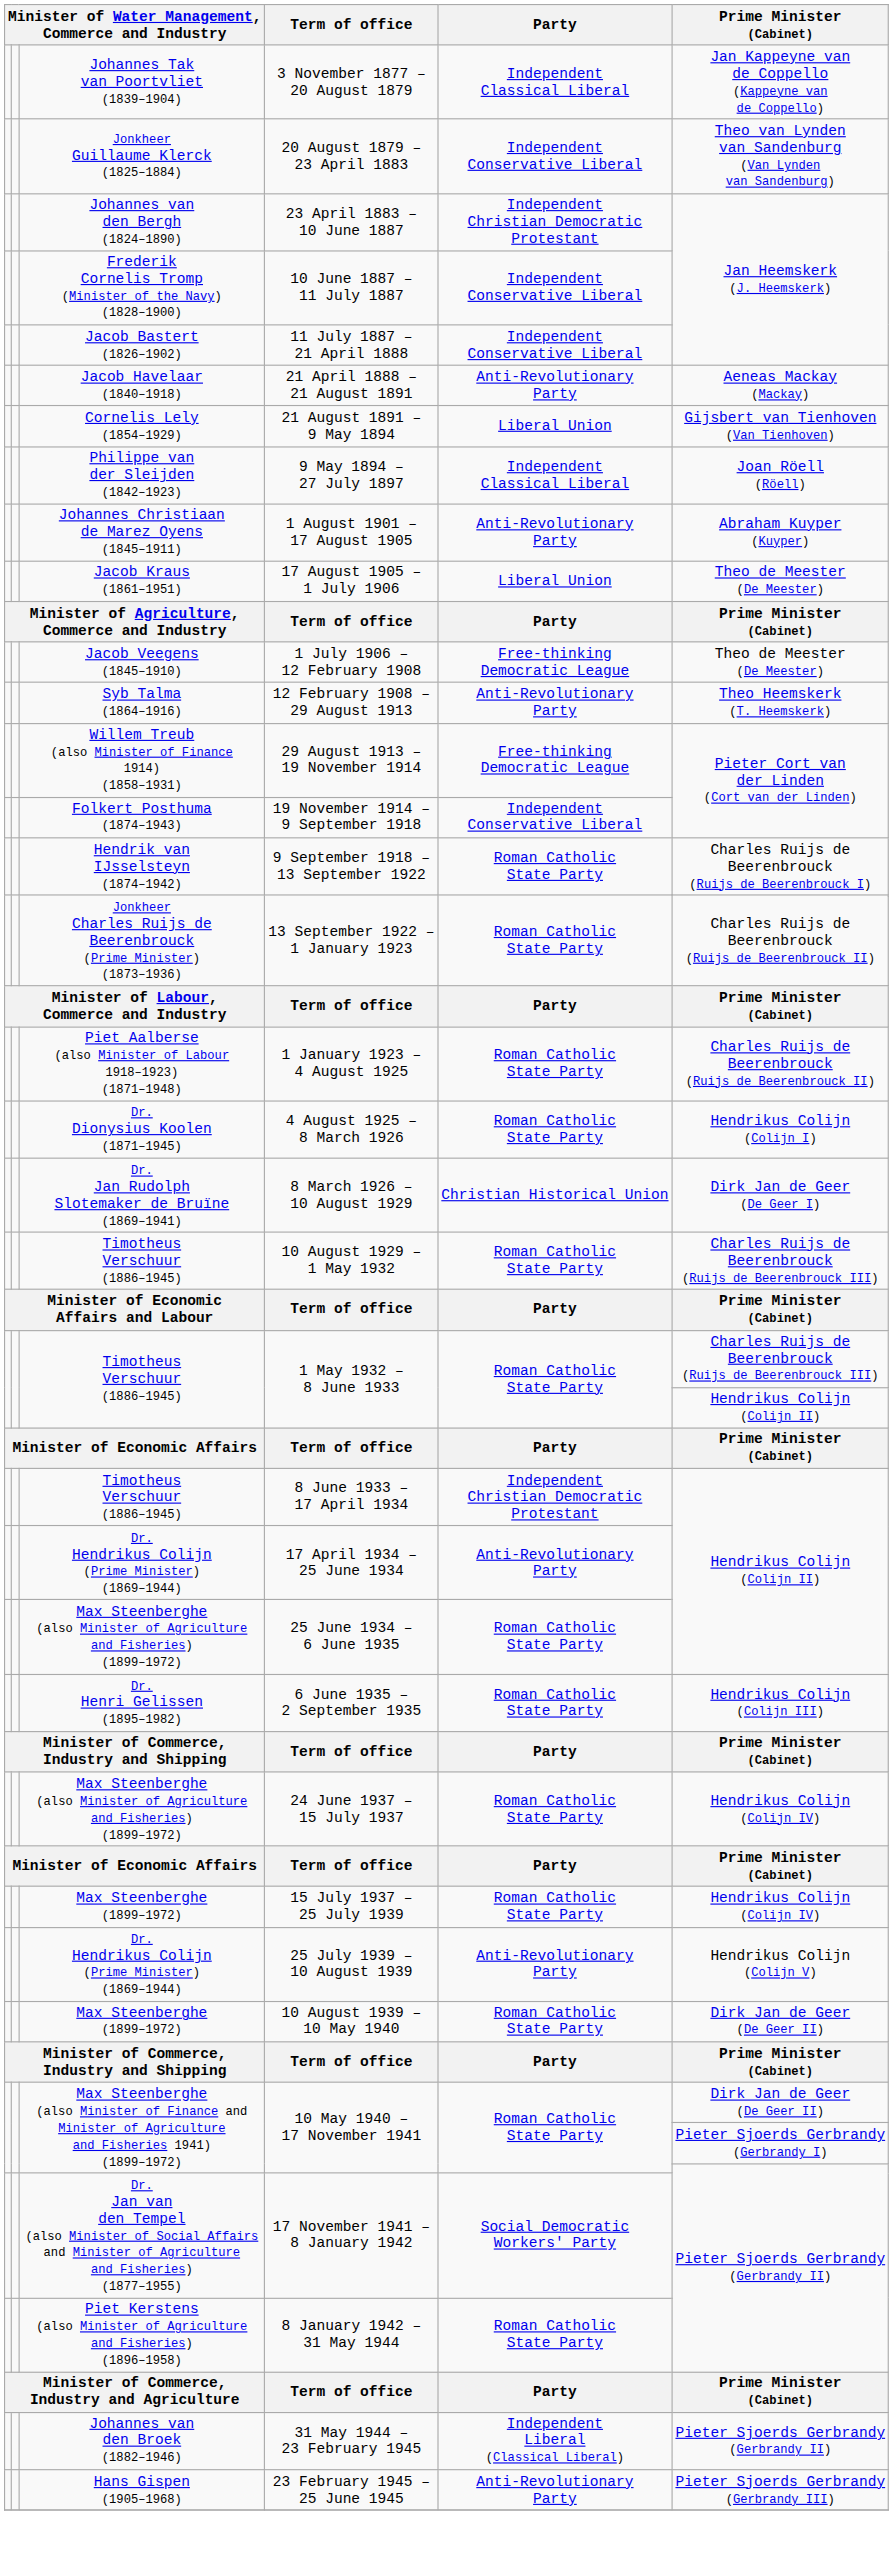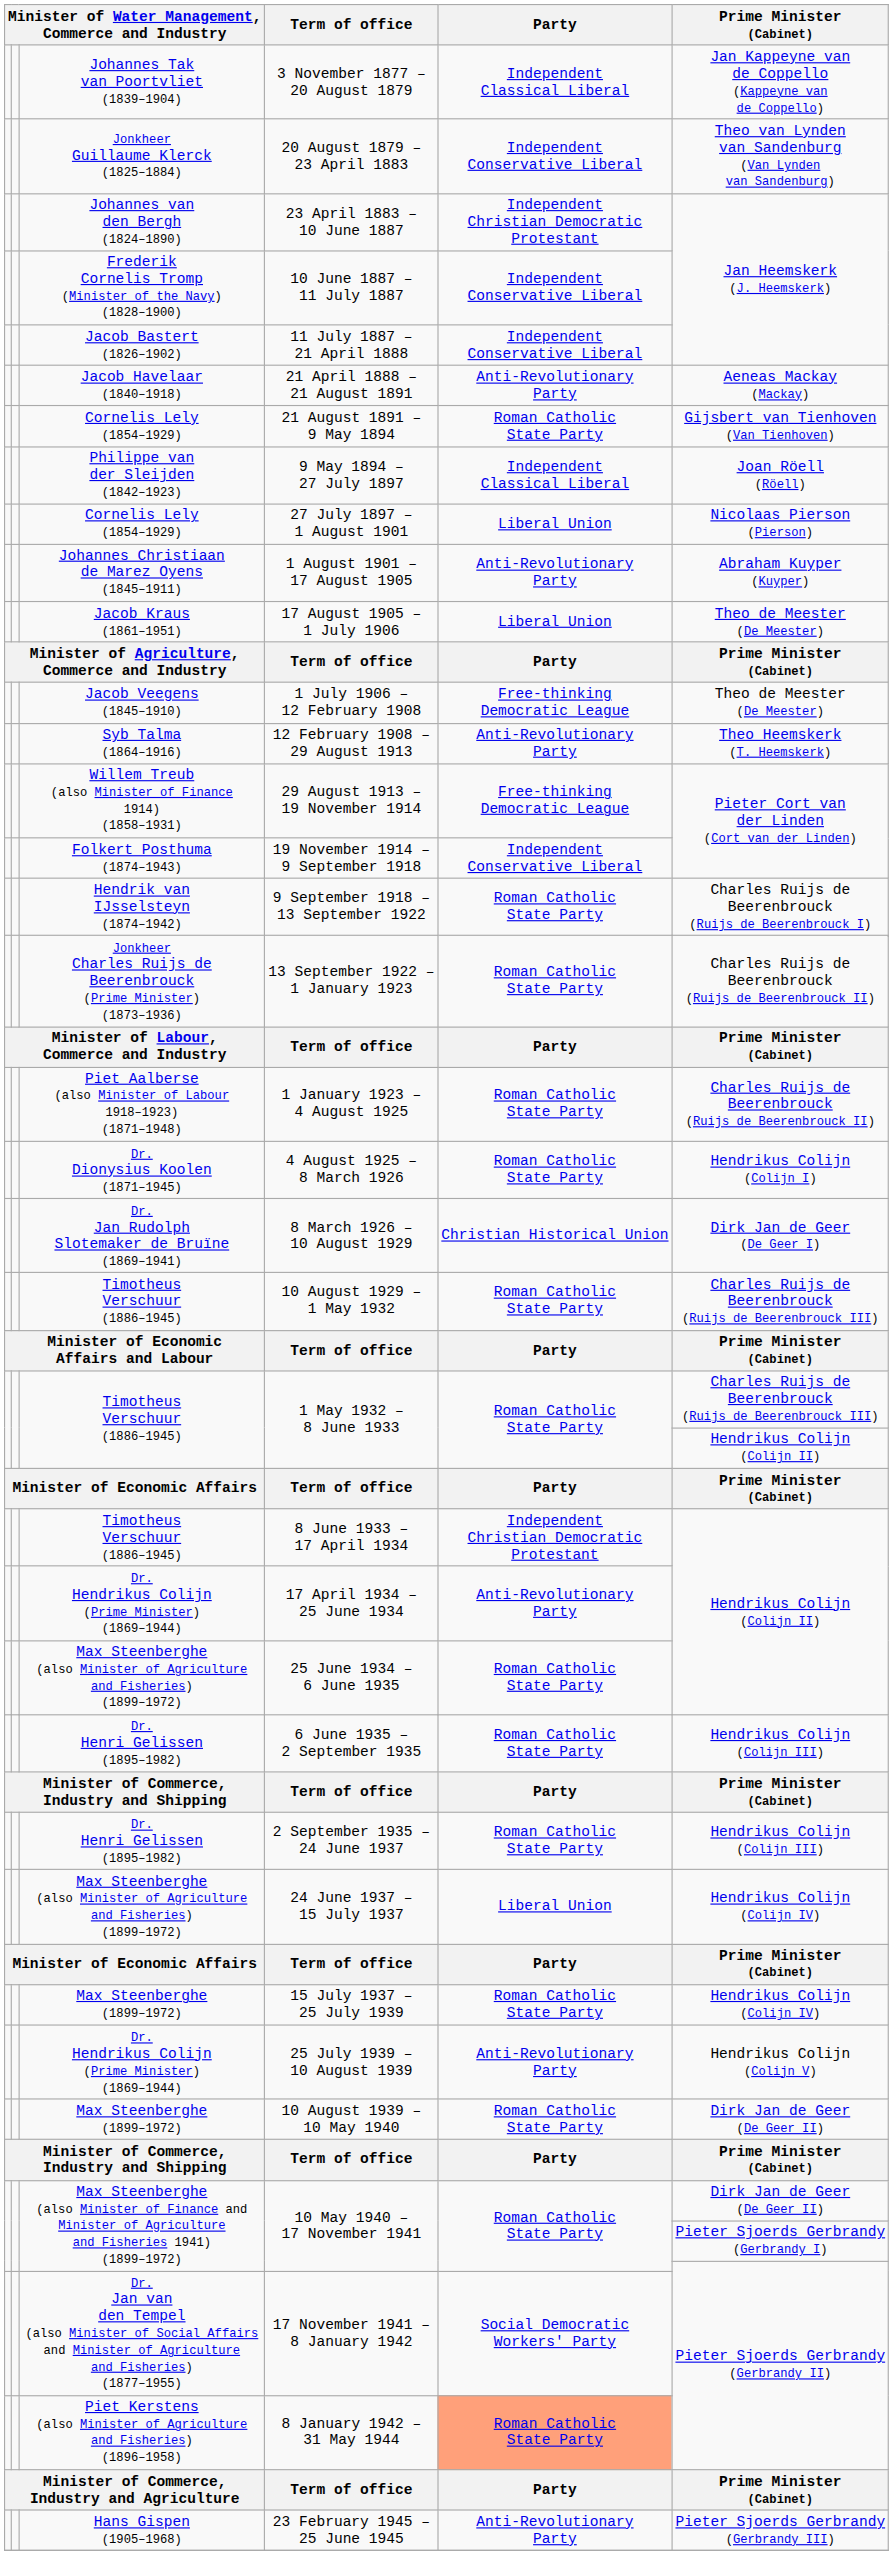(555, 426) Liberal Union -> (555, 426) Roman Catholic State Party
+ row: (142, 523)
+ row: (142, 1842)
(555, 1809) Roman Catholic State Party -> (555, 1907) Liberal Union
(555, 2335) no background -> (555, 2433) lightsalmon background
- row: (142, 2441)
